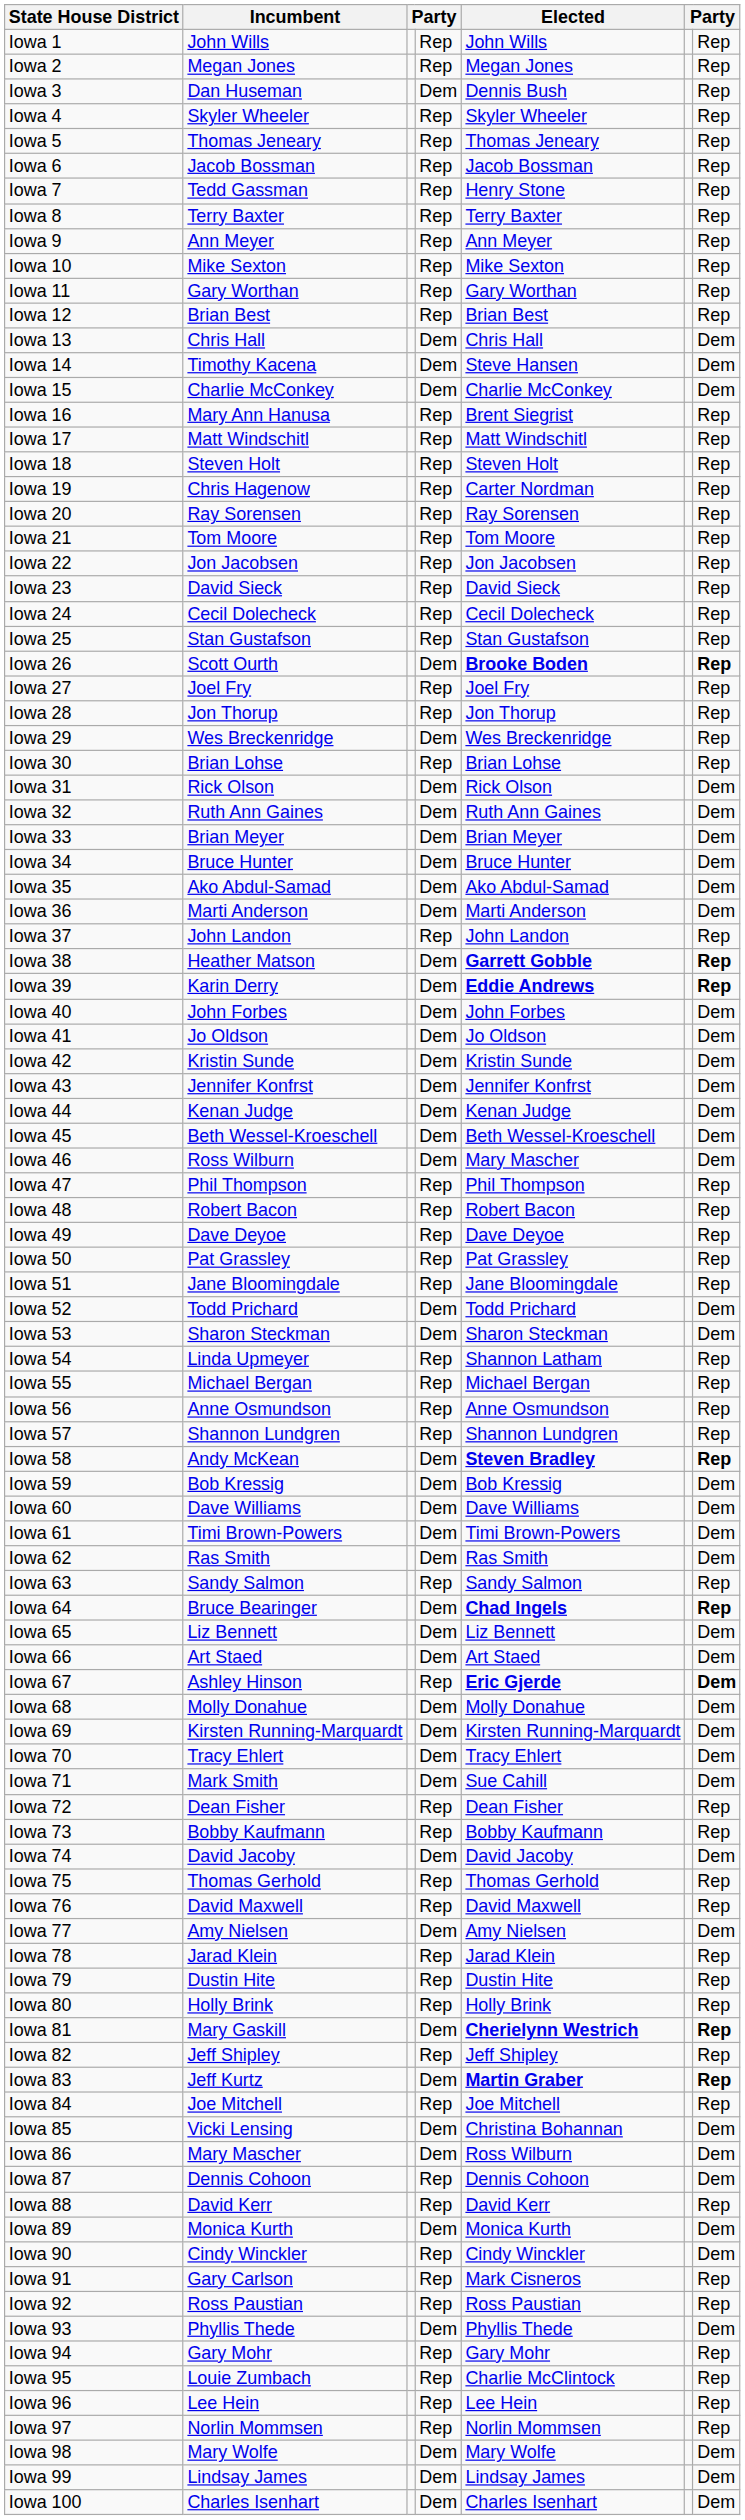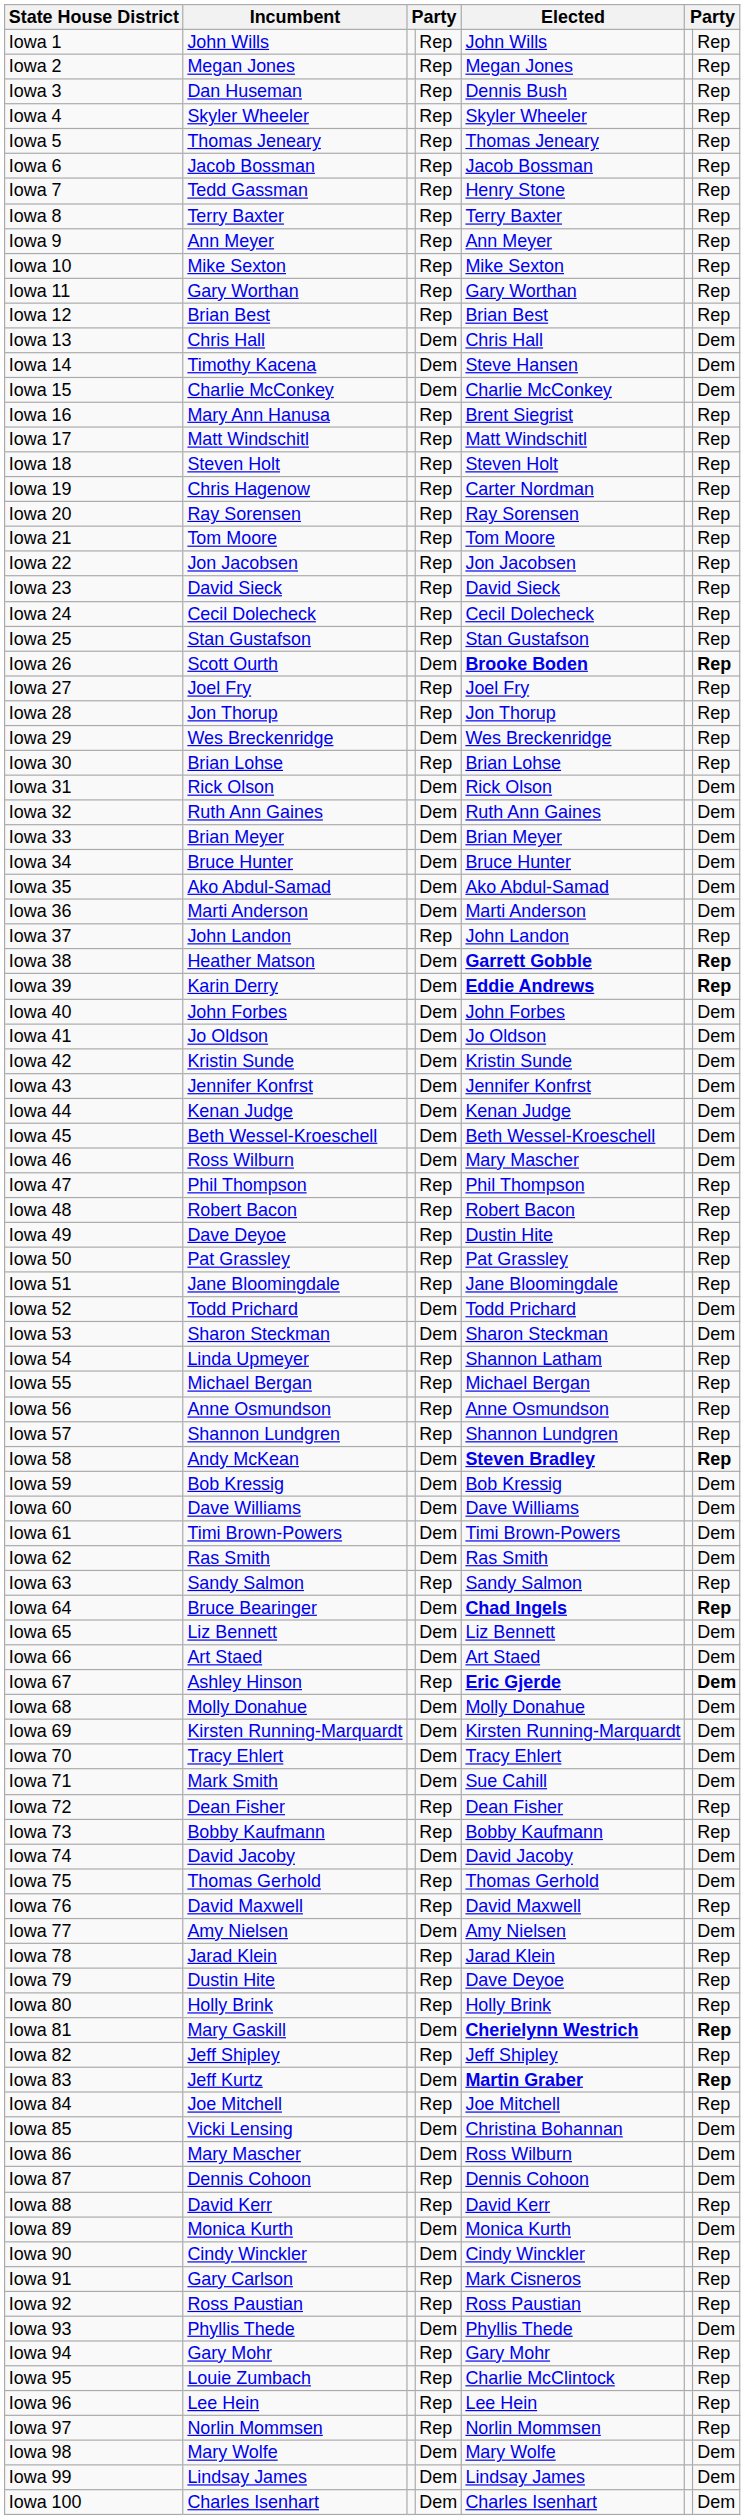(438, 91) Dem -> (436, 91) Rep
(515, 1234) Dave Deyoe -> (509, 1234) Dustin Hite
(714, 1881) Rep -> (716, 1881) Dem
(509, 1980) Dustin Hite -> (515, 1980) Dave Deyoe
(436, 2253) Rep -> (438, 2253) Dem
(716, 2253) Dem -> (714, 2253) Rep
